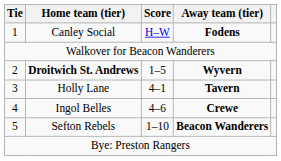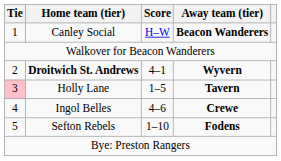(222, 32) Fodens -> (222, 32) Beacon Wanderers
(157, 70) 1–5 -> (157, 70) 4–1
(15, 88) no background -> (15, 88) pink background
(157, 88) 4–1 -> (157, 88) 1–5
(222, 126) Beacon Wanderers -> (222, 126) Fodens
